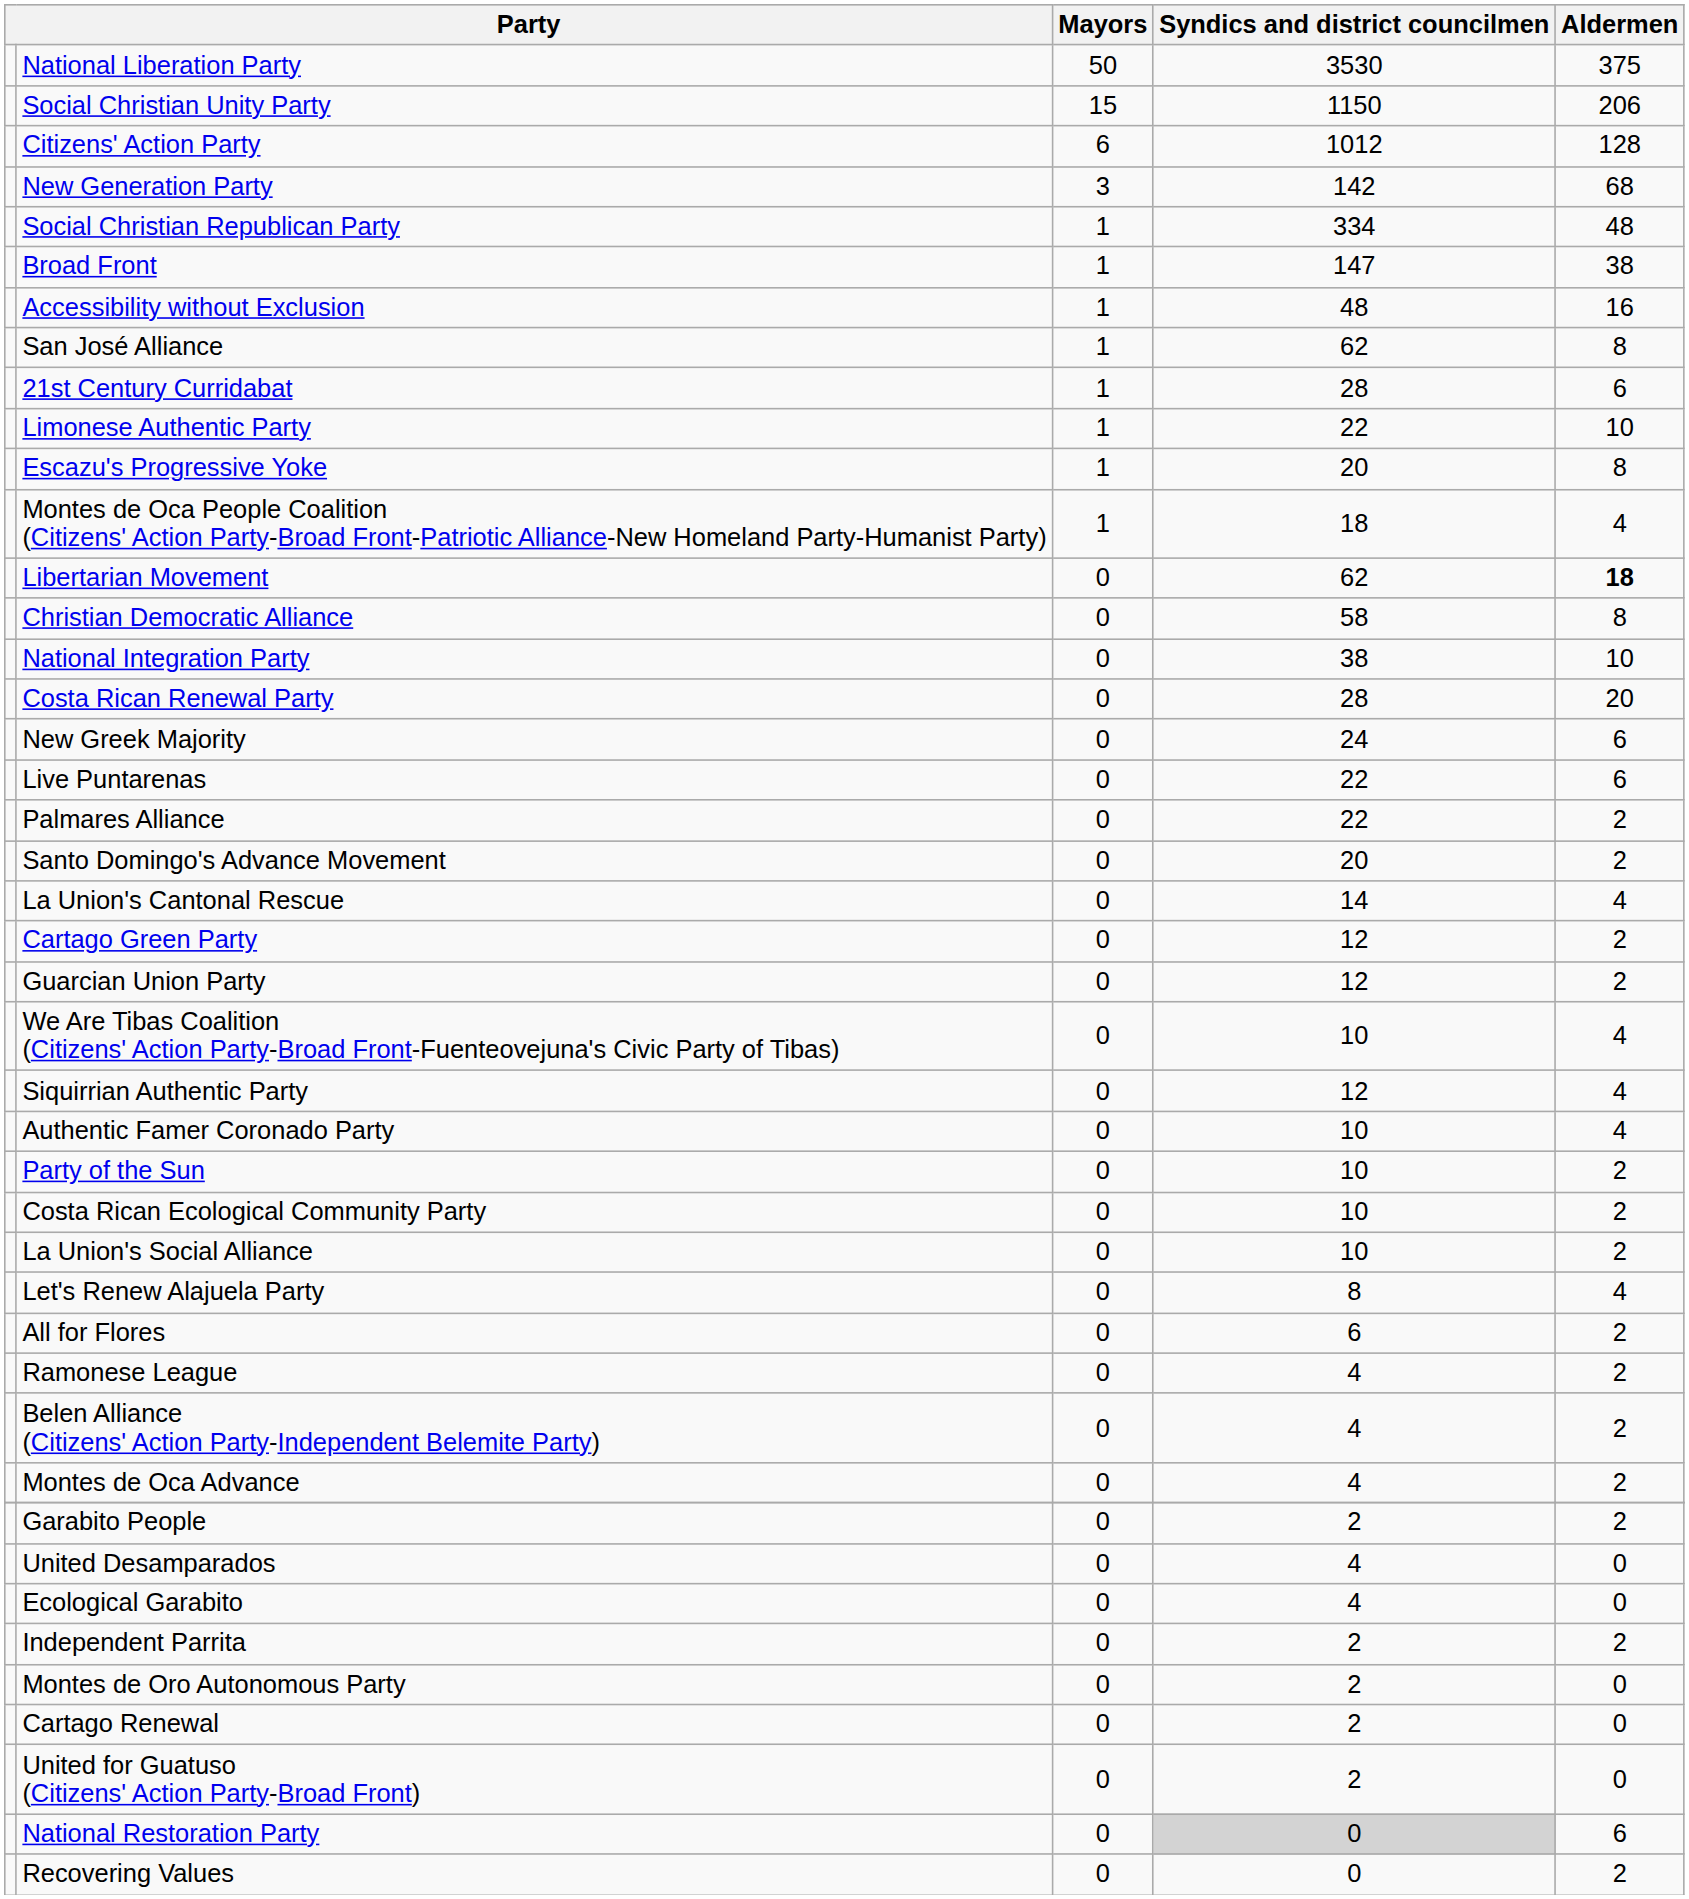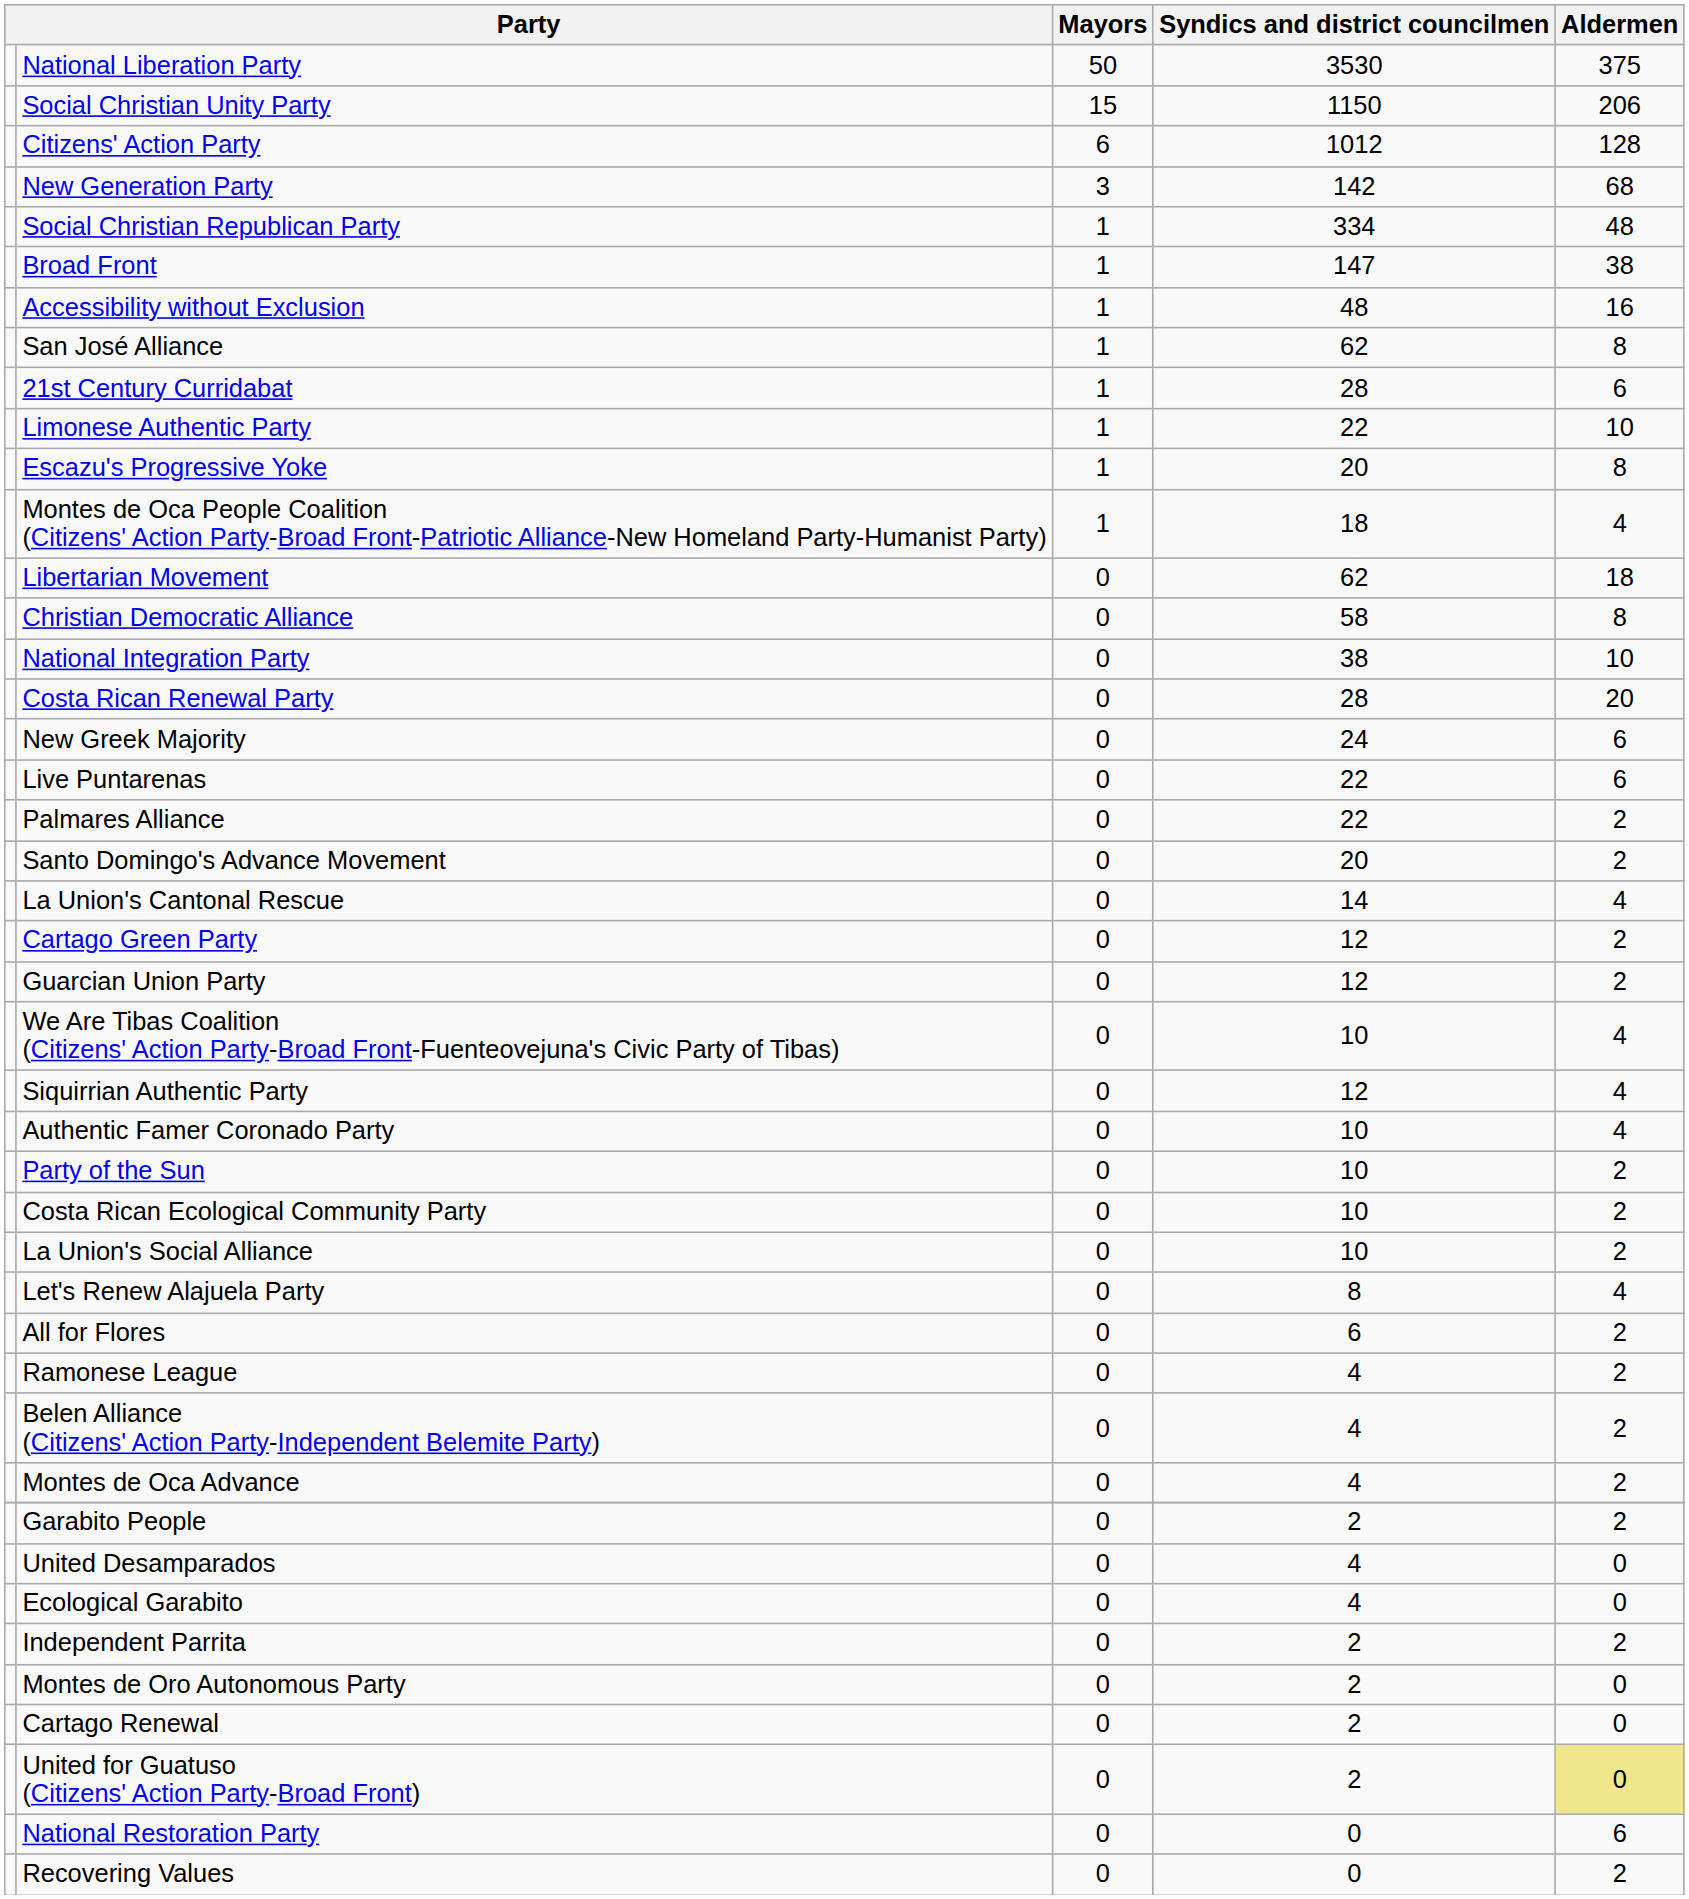(1620, 577) bold -> (1620, 577) normal
(1620, 1779) no background -> (1620, 1779) khaki background
(1354, 1833) lightgrey background -> (1354, 1833) no background
